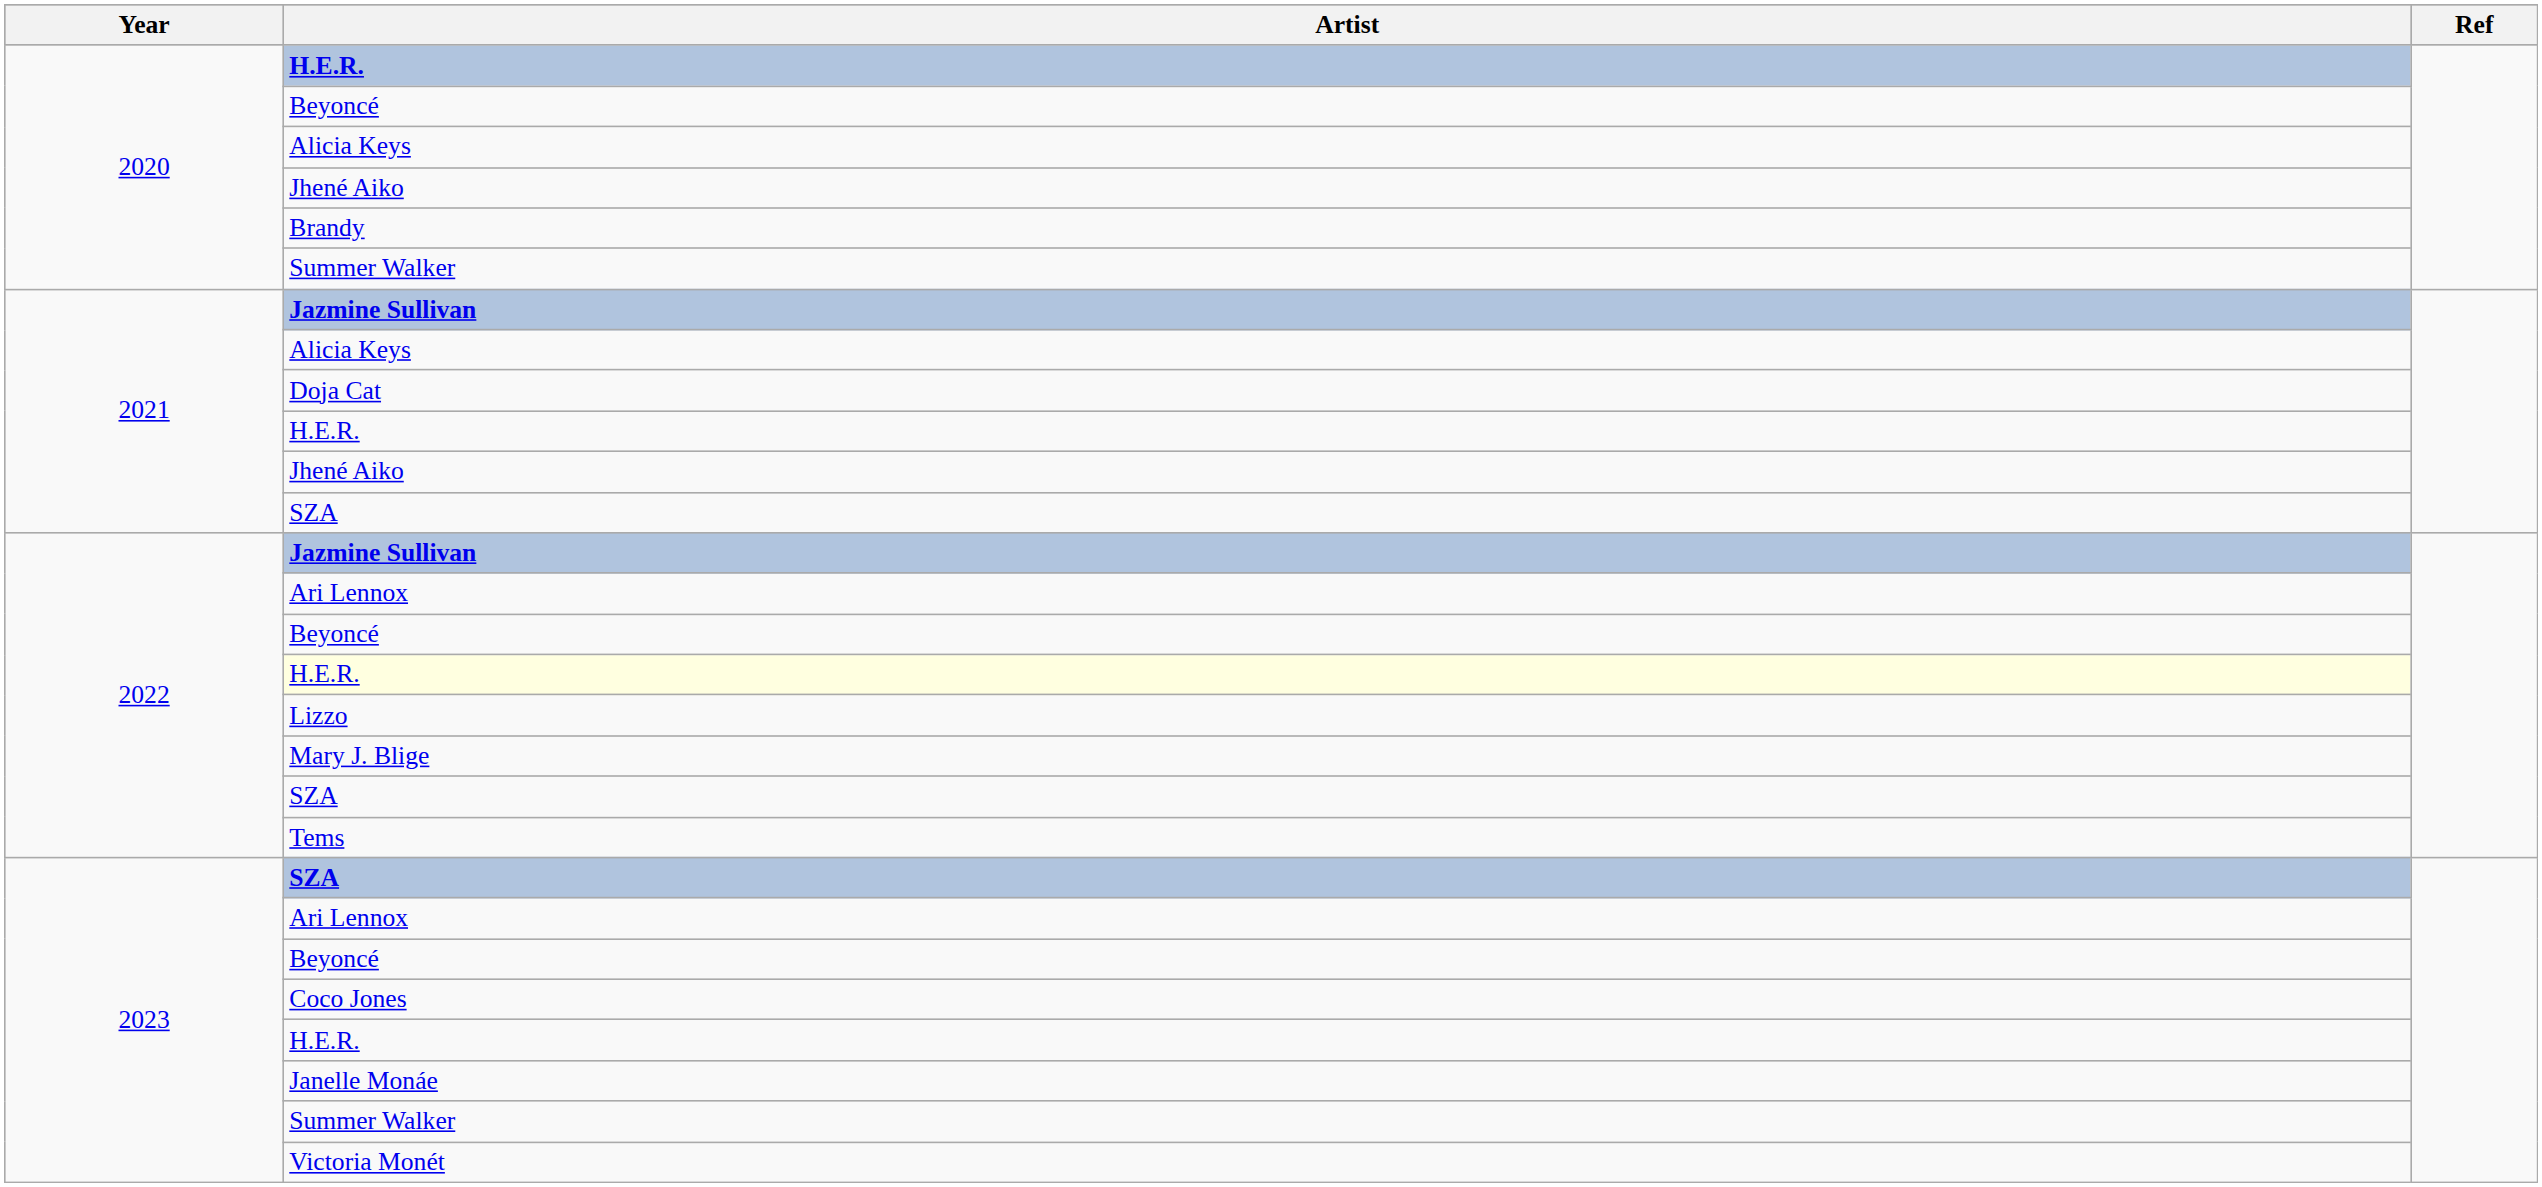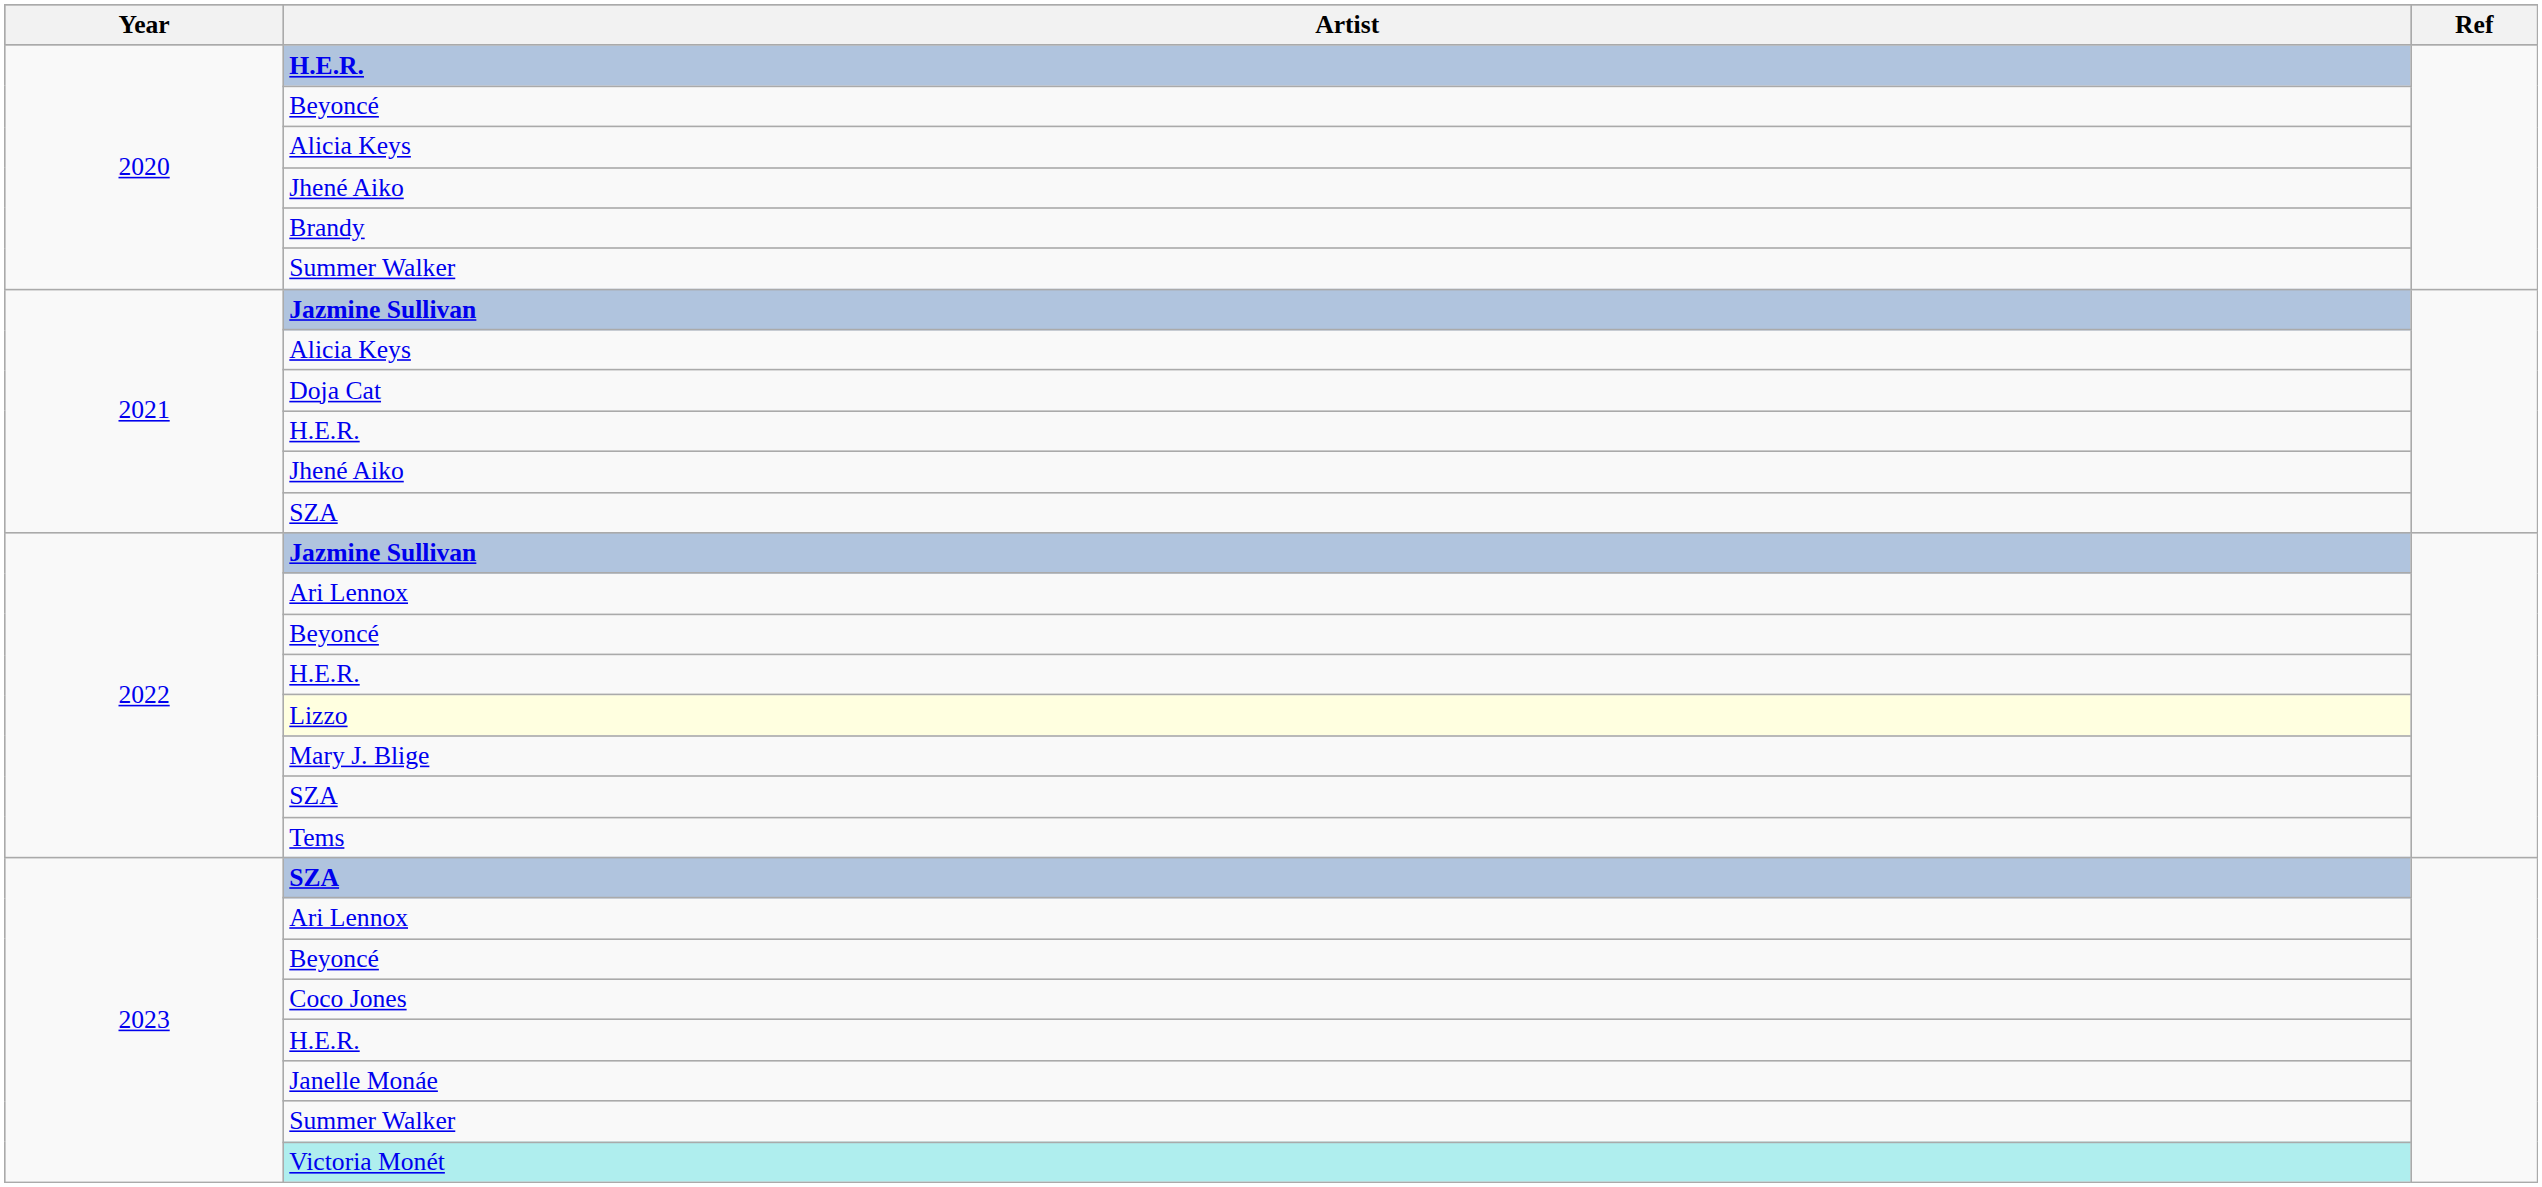(324, 674) lightyellow background -> (324, 674) no background
(318, 715) no background -> (318, 715) lightyellow background
(367, 1161) no background -> (367, 1161) paleturquoise background
